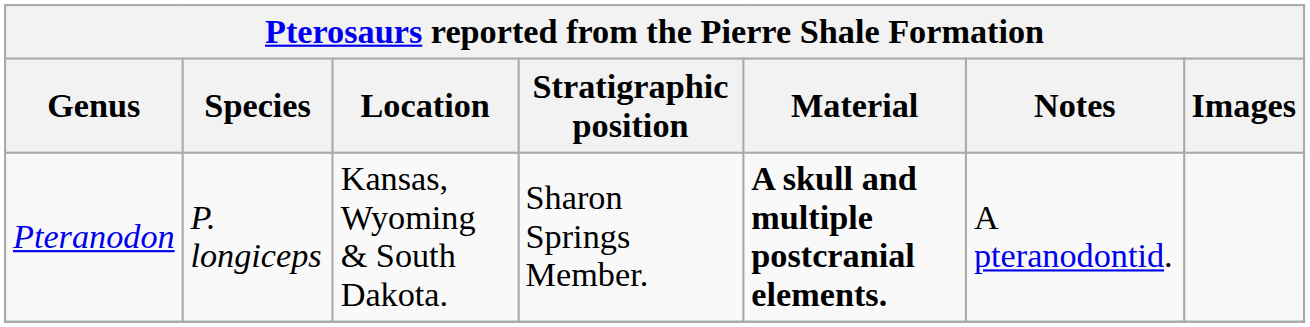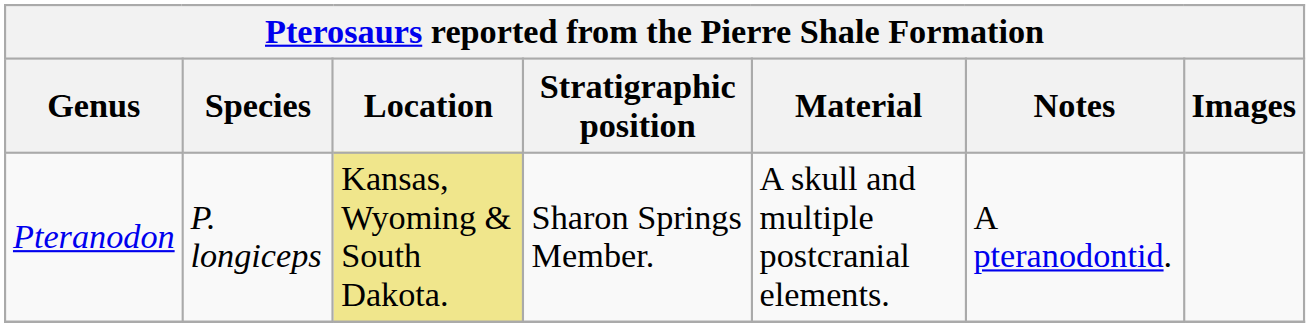(408, 236) no background -> (426, 236) khaki background
(834, 236) bold -> (838, 236) normal
